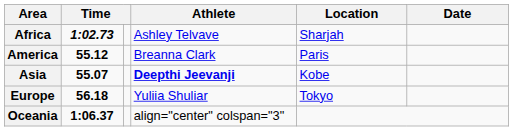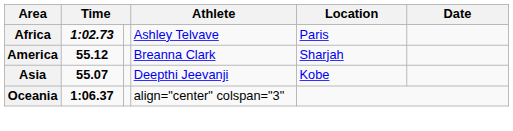(322, 34) Sharjah -> (314, 34) Paris
(314, 55) Paris -> (322, 55) Sharjah
(184, 75) bold -> (181, 75) normal
- row: (33, 95)
